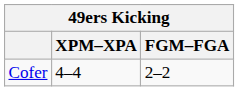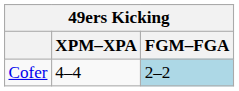(158, 72) no background -> (158, 72) lightblue background
